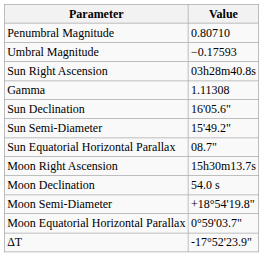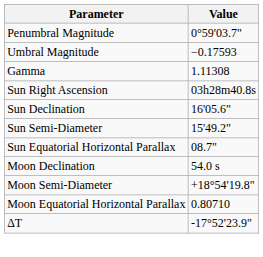(210, 33) 0.80710 -> (216, 33) 0°59'03.7"
rows swapped: (26, 90) <-> (57, 71)
- row: (62, 166)
(216, 223) 0°59'03.7" -> (210, 204) 0.80710
